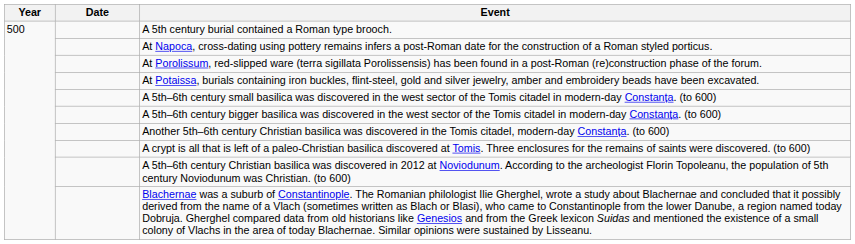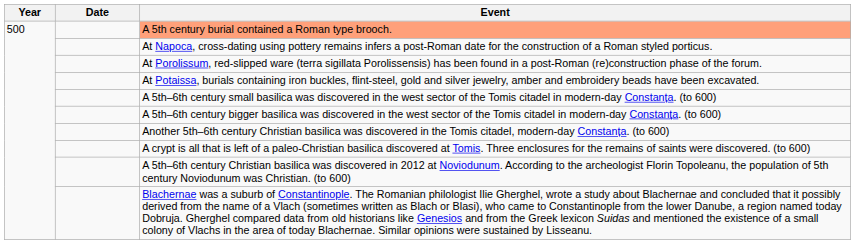(267, 30) no background -> (267, 30) lightsalmon background
